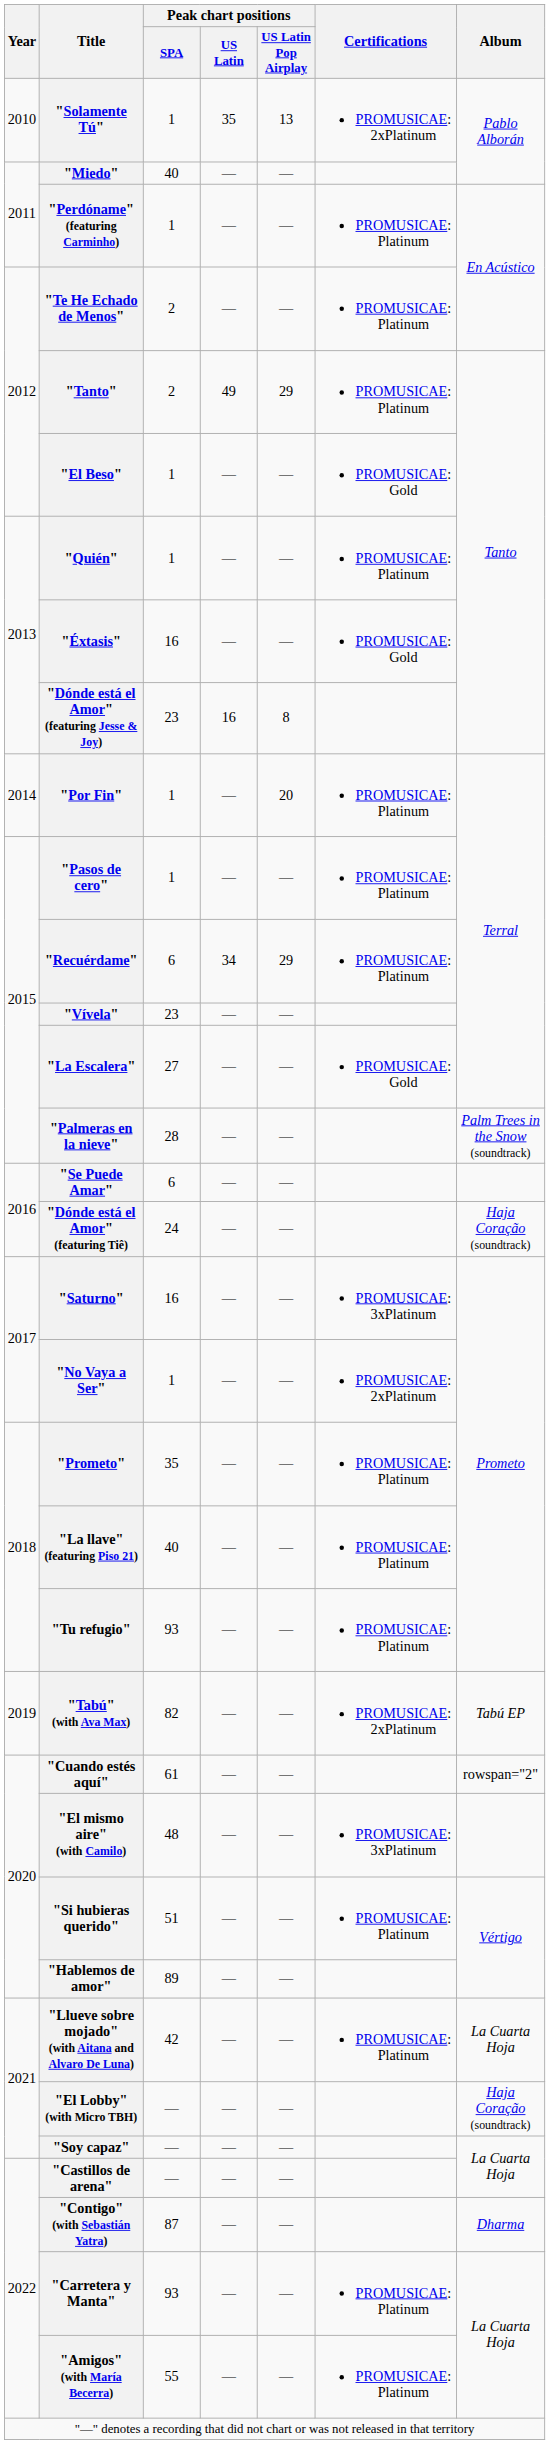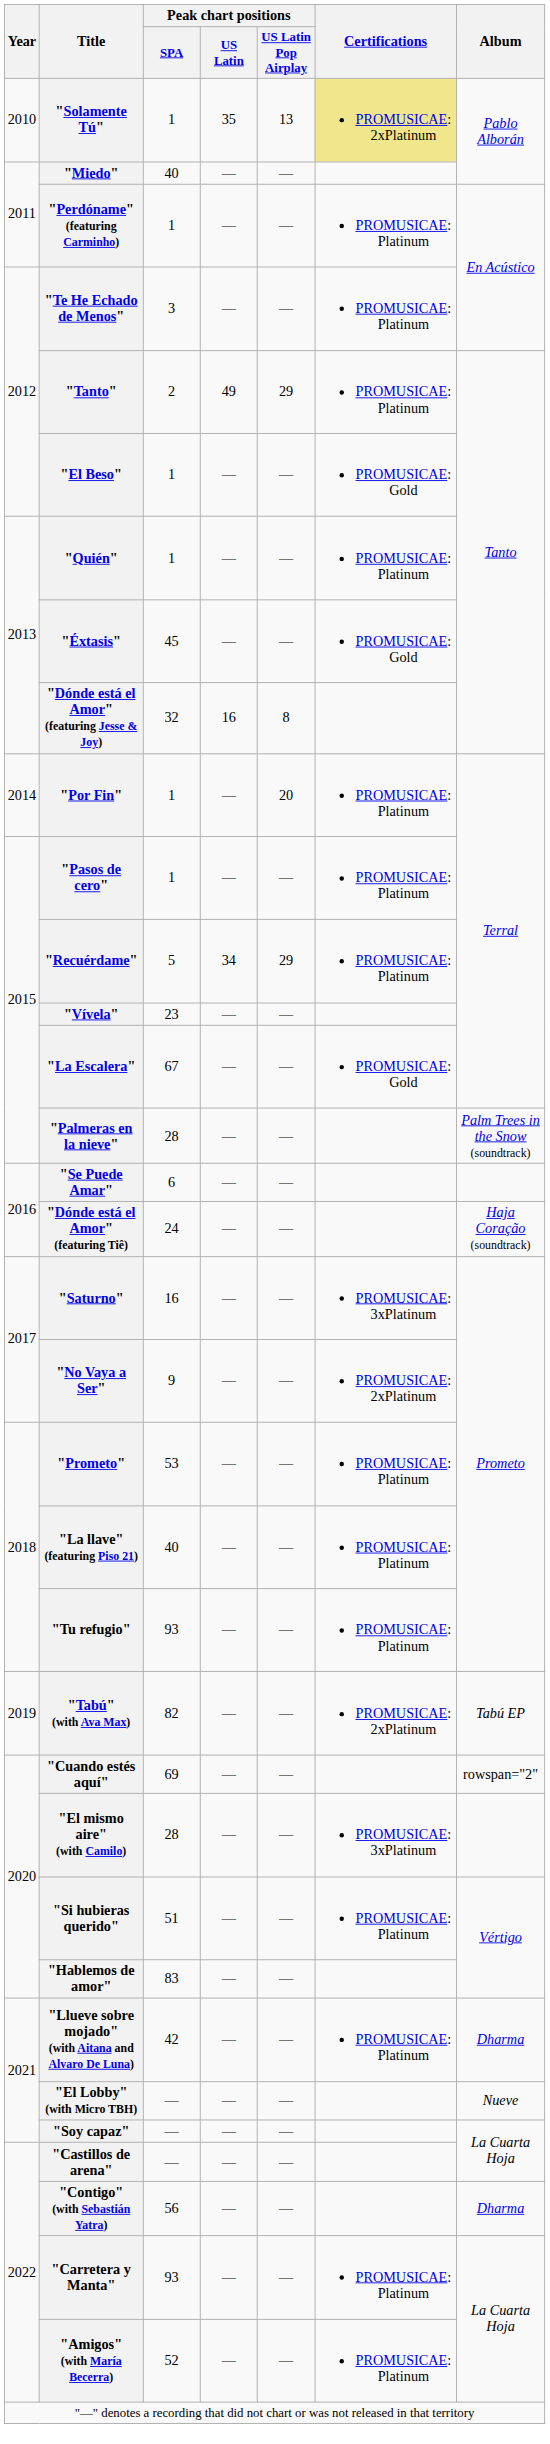(386, 128) no background -> (386, 128) khaki background
(172, 308) 2 -> (172, 308) 3
(172, 641) 16 -> (172, 641) 45
(172, 718) 23 -> (172, 718) 32
(172, 961) 6 -> (172, 961) 5
(172, 1066) 27 -> (172, 1066) 67
(172, 1380) 1 -> (172, 1380) 9
(172, 1464) 35 -> (172, 1464) 53
(172, 1774) 61 -> (172, 1774) 69
(172, 1835) 48 -> (172, 1835) 28
(172, 1979) 89 -> (172, 1979) 83
(501, 2039) La Cuarta Hoja -> (501, 2039) Dharma
(501, 2108) Haja Coração (soundtrack) -> (501, 2100) Nueve
(172, 2224) 87 -> (172, 2208) 56
(172, 2376) 55 -> (172, 2360) 52
